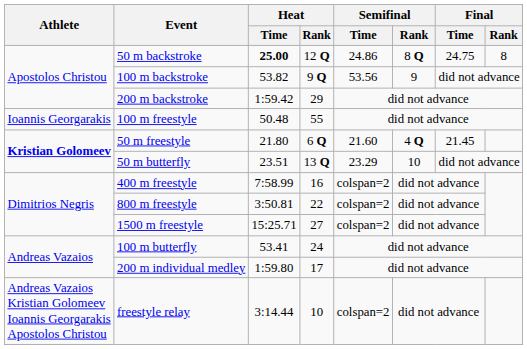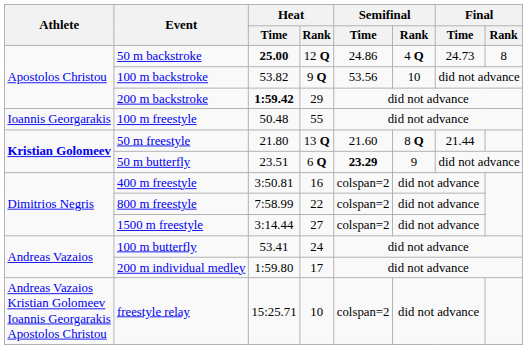(414, 56) 8 Q -> (414, 56) 4 Q
(460, 56) 24.75 -> (460, 56) 24.73
(414, 77) 9 -> (414, 77) 10
(274, 98) normal -> (274, 98) bold
(317, 141) 6 Q -> (317, 141) 13 Q
(414, 141) 4 Q -> (414, 141) 8 Q
(460, 141) 21.45 -> (460, 141) 21.44
(317, 162) 13 Q -> (317, 162) 6 Q
(363, 162) normal -> (363, 162) bold
(414, 162) 10 -> (414, 162) 9
(274, 183) 7:58.99 -> (274, 183) 3:50.81
(274, 204) 3:50.81 -> (274, 204) 7:58.99
(274, 225) 15:25.71 -> (274, 225) 3:14.44
(274, 311) 3:14.44 -> (274, 311) 15:25.71
